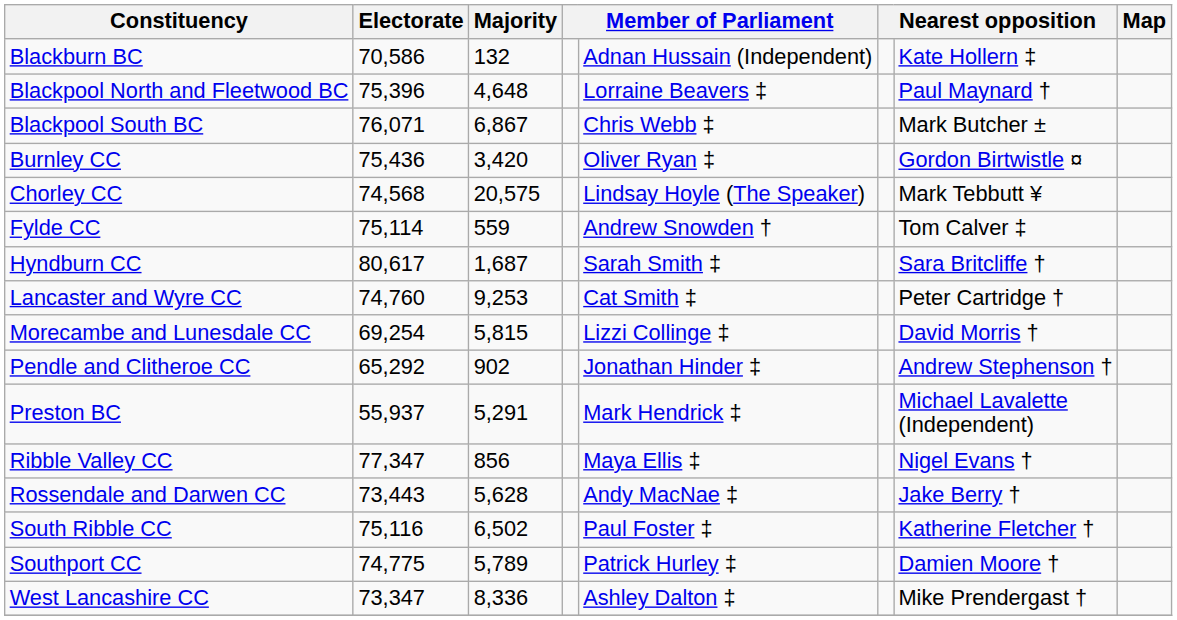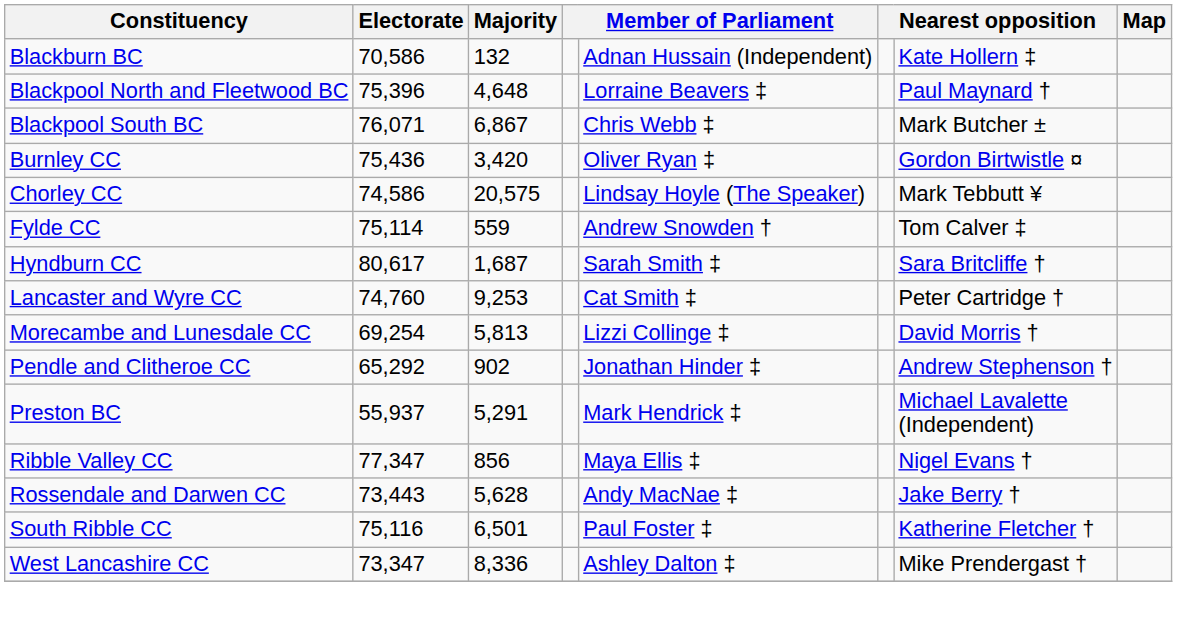(392, 194) 74,568 -> (392, 194) 74,586
(501, 332) 5,815 -> (501, 332) 5,813
(501, 529) 6,502 -> (501, 529) 6,501
- row: (76, 563)
